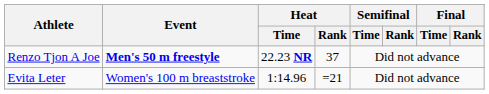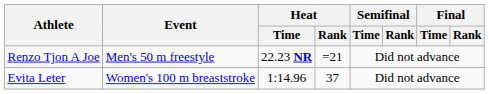(163, 57) bold -> (160, 57) normal
(332, 57) 37 -> (332, 57) =21
(332, 78) =21 -> (332, 78) 37
